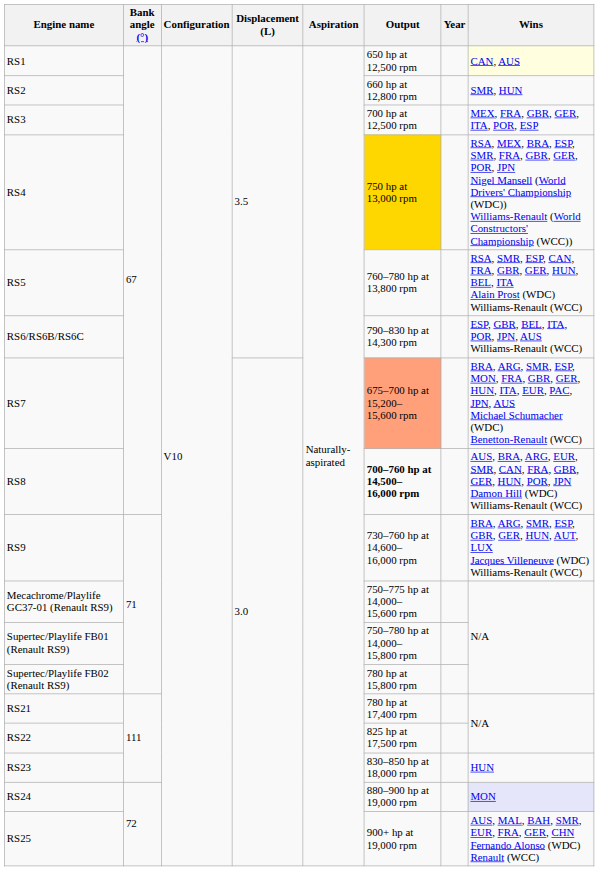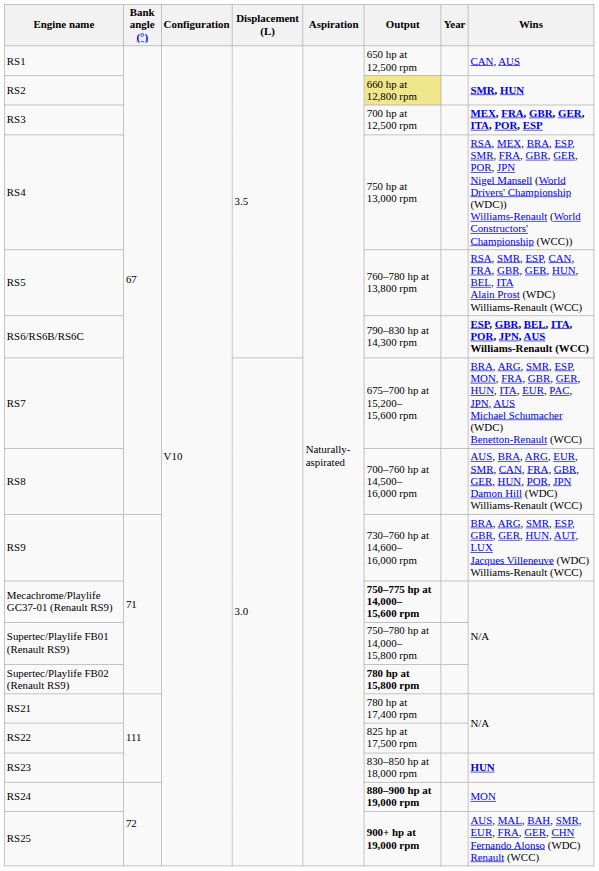(495, 60) lightyellow background -> (495, 60) no background
(392, 90) no background -> (392, 90) khaki background
(496, 90) normal -> (497, 90) bold
(525, 119) normal -> (527, 119) bold
(392, 192) gold background -> (392, 192) no background
(526, 336) normal -> (530, 336) bold
(398, 403) lightsalmon background -> (398, 403) no background
(399, 481) bold -> (398, 481) normal
(398, 601) normal -> (399, 601) bold
(392, 679) normal -> (393, 679) bold
(482, 767) normal -> (483, 767) bold
(398, 797) normal -> (399, 797) bold
(483, 797) lavender background -> (483, 797) no background
(392, 838) normal -> (393, 838) bold
